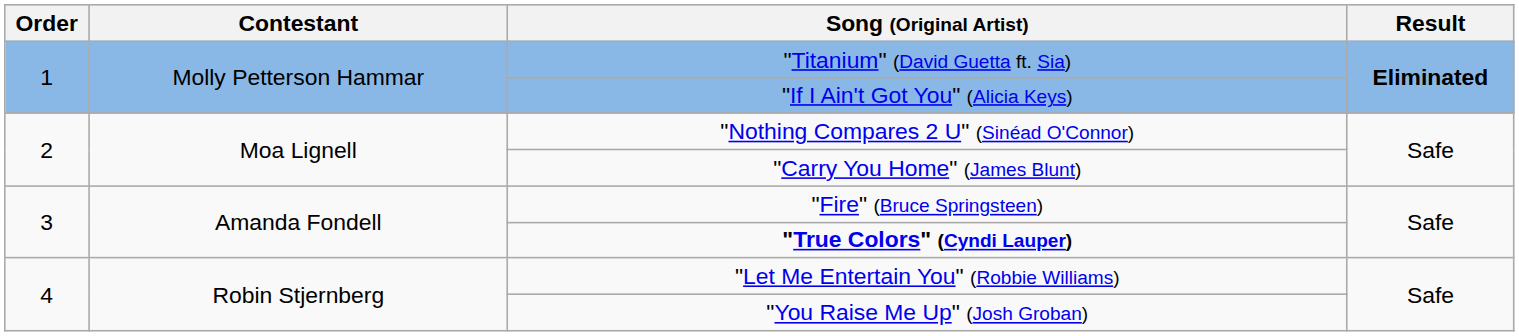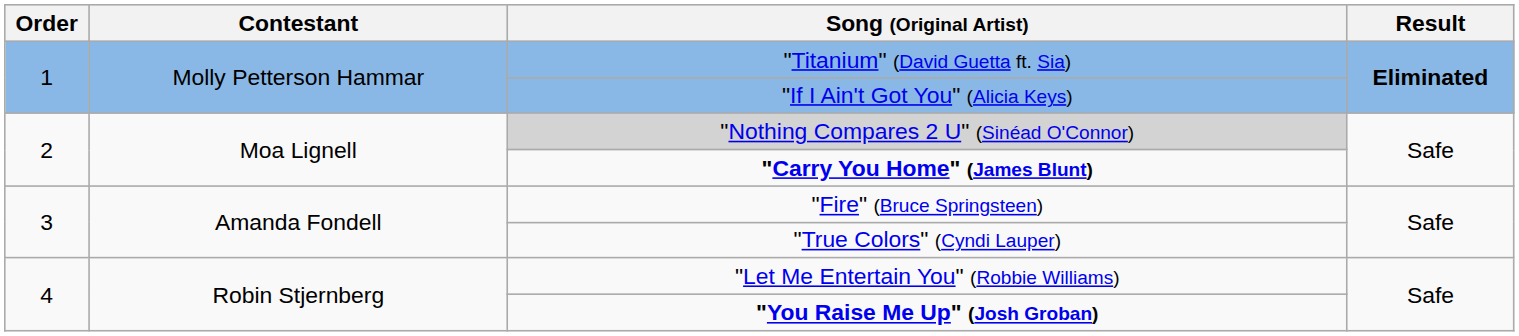(927, 132) no background -> (927, 132) lightgrey background
(927, 168) normal -> (927, 168) bold
(927, 240) bold -> (927, 240) normal
(927, 313) normal -> (927, 313) bold
